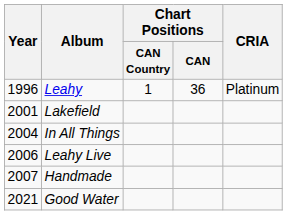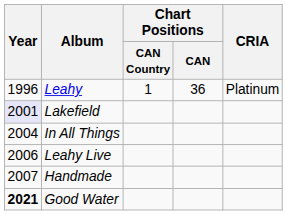(23, 111) no background -> (23, 111) lavender background
(23, 199) normal -> (23, 199) bold
